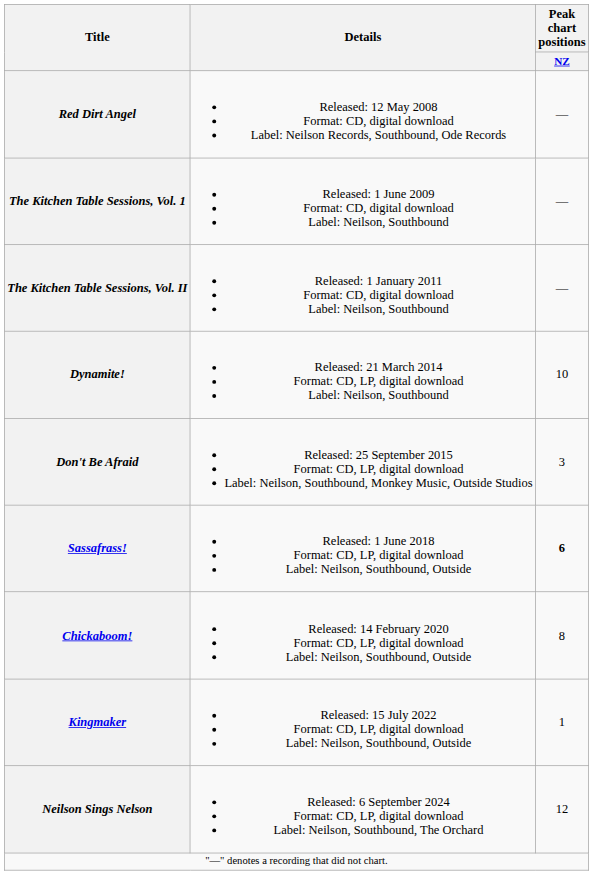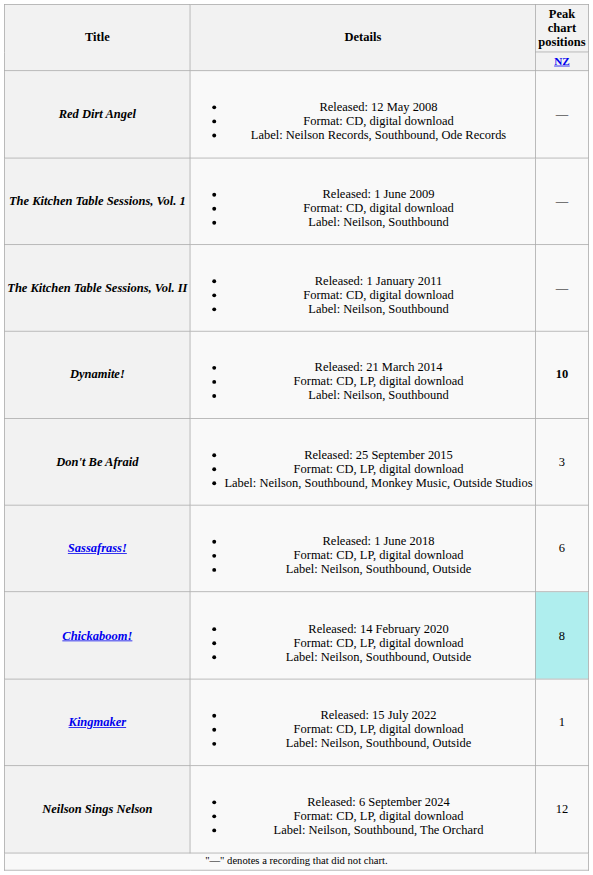(562, 374) normal -> (562, 374) bold
(562, 548) bold -> (562, 548) normal
(562, 635) no background -> (562, 635) paleturquoise background
